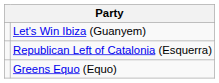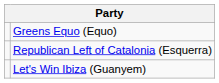rows swapped: (80, 31) <-> (65, 68)
